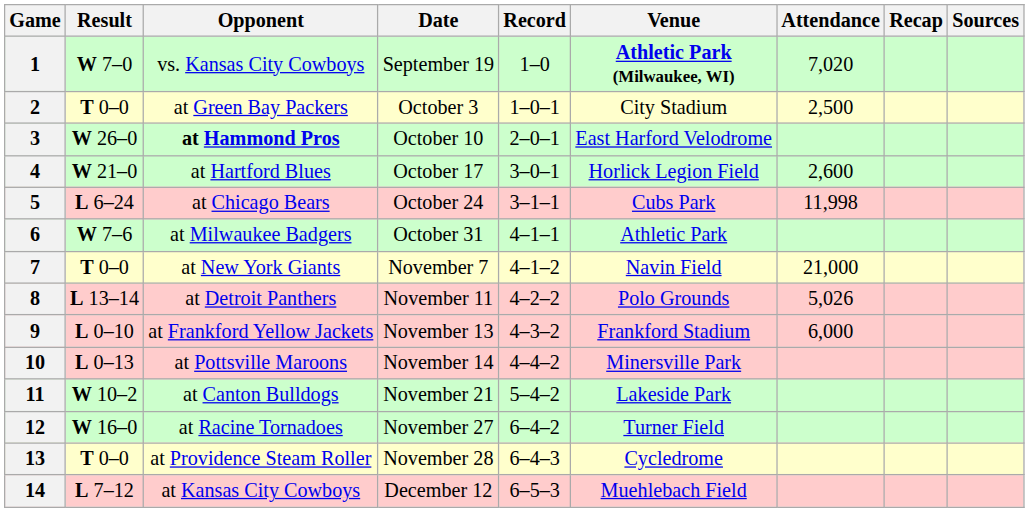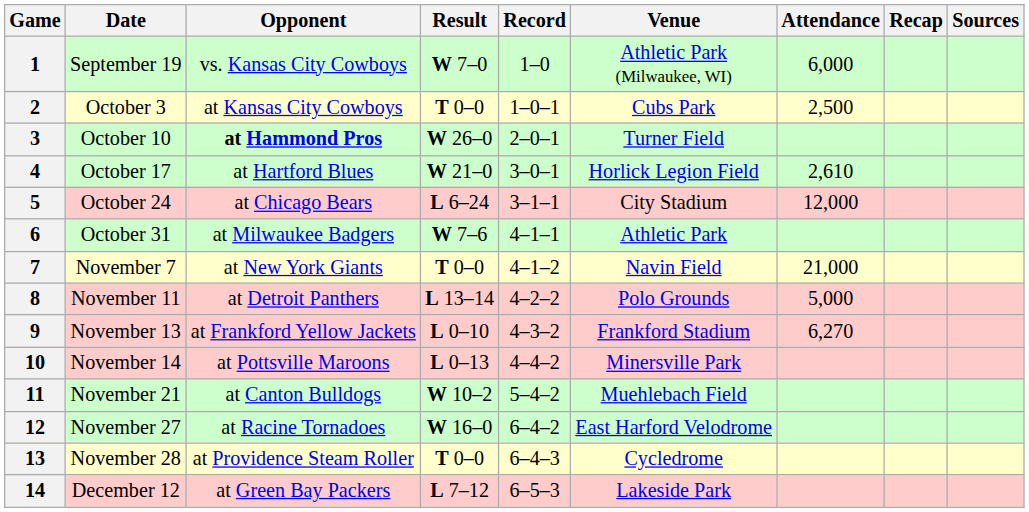columns swapped: (438, 20) <-> (105, 20)
(674, 63) bold -> (674, 63) normal
(831, 63) 7,020 -> (831, 63) 6,000
(261, 107) at Green Bay Packers -> (303, 107) at Kansas City Cowboys
(674, 107) City Stadium -> (674, 107) Cubs Park
(674, 139) East Harford Velodrome -> (674, 139) Turner Field
(831, 171) 2,600 -> (831, 171) 2,610
(674, 203) Cubs Park -> (674, 203) City Stadium
(831, 203) 11,998 -> (831, 203) 12,000
(831, 298) 5,026 -> (831, 298) 5,000
(831, 330) 6,000 -> (831, 330) 6,270
(674, 394) Lakeside Park -> (674, 394) Muehlebach Field
(674, 426) Turner Field -> (674, 426) East Harford Velodrome
(261, 490) at Kansas City Cowboys -> (303, 490) at Green Bay Packers
(674, 490) Muehlebach Field -> (674, 490) Lakeside Park
